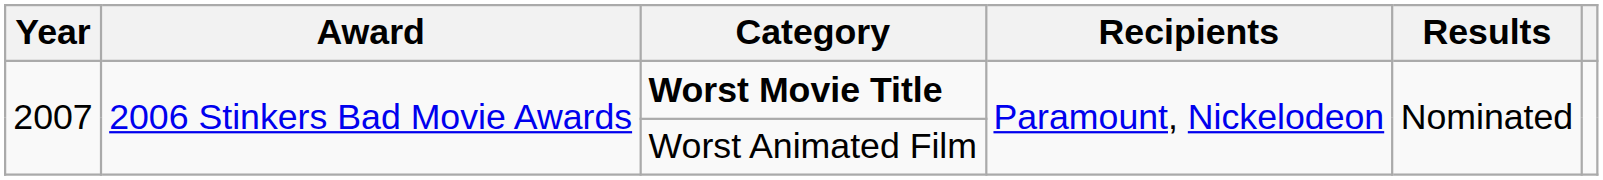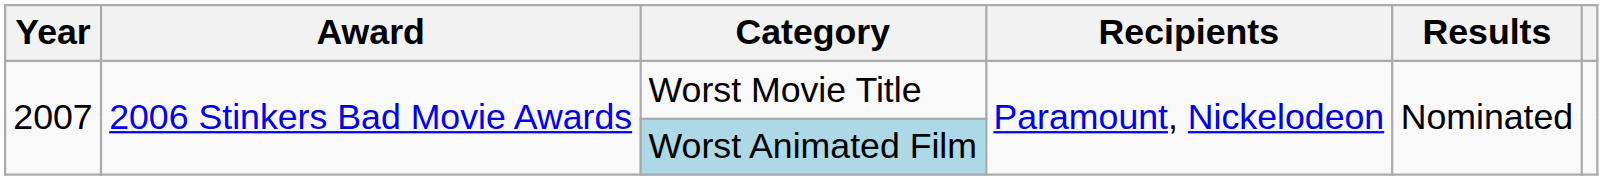(796, 89) bold -> (785, 89) normal
(813, 145) no background -> (813, 145) lightblue background
